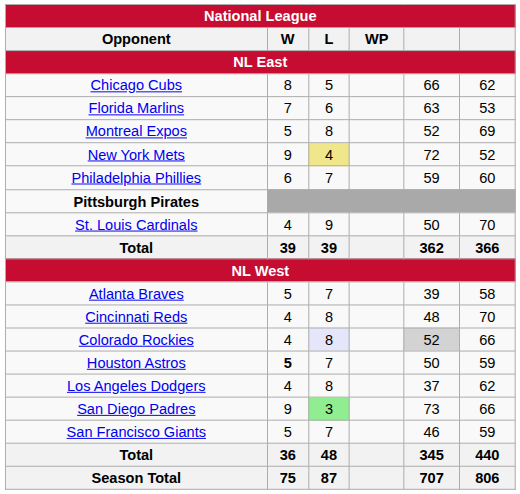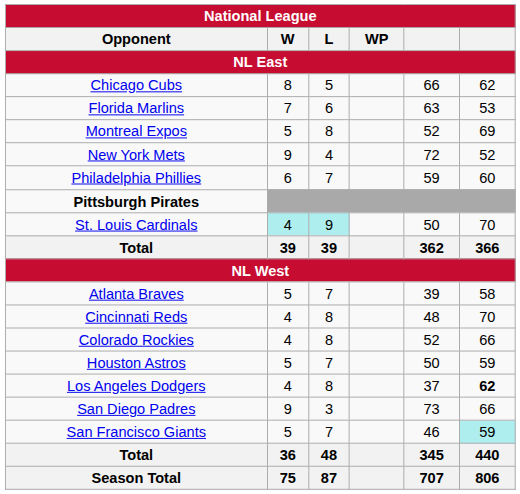(329, 155) khaki background -> (329, 155) no background
(288, 224) no background -> (288, 224) paleturquoise background
(329, 224) no background -> (329, 224) paleturquoise background
(329, 339) lavender background -> (329, 339) no background
(432, 339) lightgrey background -> (432, 339) no background
(288, 363) bold -> (288, 363) normal
(487, 386) normal -> (487, 386) bold
(329, 409) lightgreen background -> (329, 409) no background
(487, 432) no background -> (487, 432) paleturquoise background
